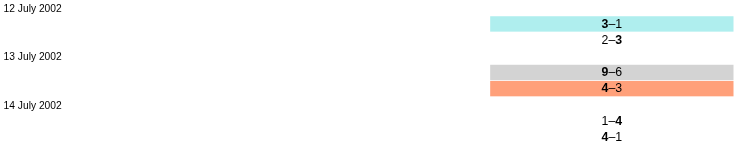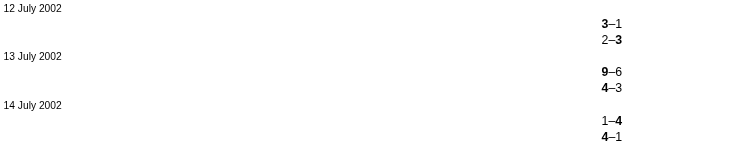(612, 24) paleturquoise background -> (612, 24) no background
(612, 72) lightgrey background -> (612, 72) no background
(612, 88) lightsalmon background -> (612, 88) no background
